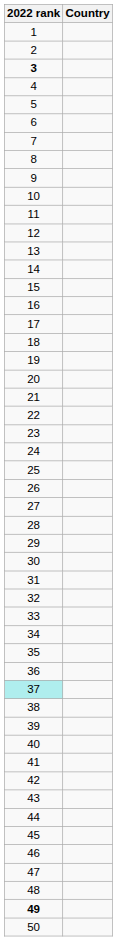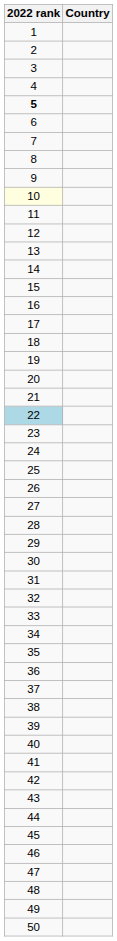(34, 68) bold -> (34, 68) normal
(34, 104) normal -> (34, 104) bold
(34, 196) no background -> (34, 196) lightyellow background
(34, 415) no background -> (34, 415) lightblue background
(34, 689) paleturquoise background -> (34, 689) no background
(34, 908) bold -> (34, 908) normal
